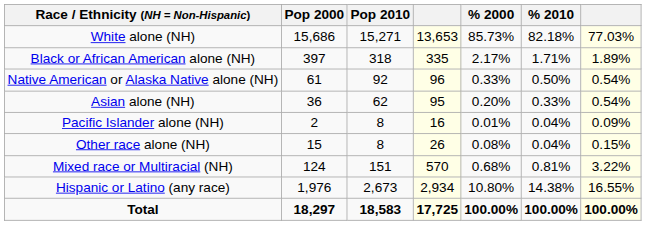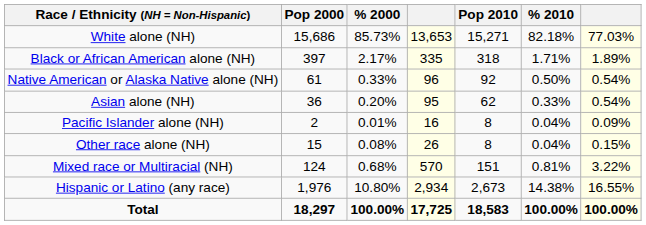columns swapped: (380, 15) <-> (491, 15)
